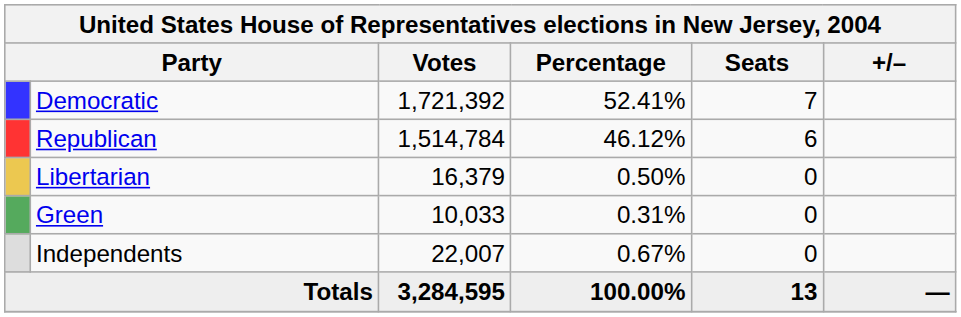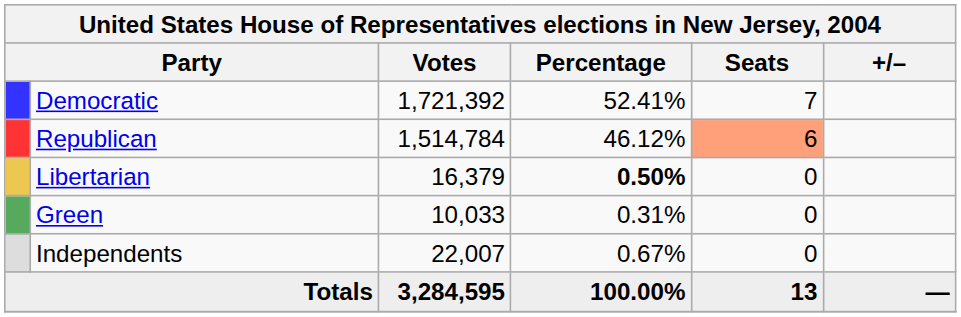(811, 139) no background -> (811, 139) lightsalmon background
(651, 177) normal -> (651, 177) bold
